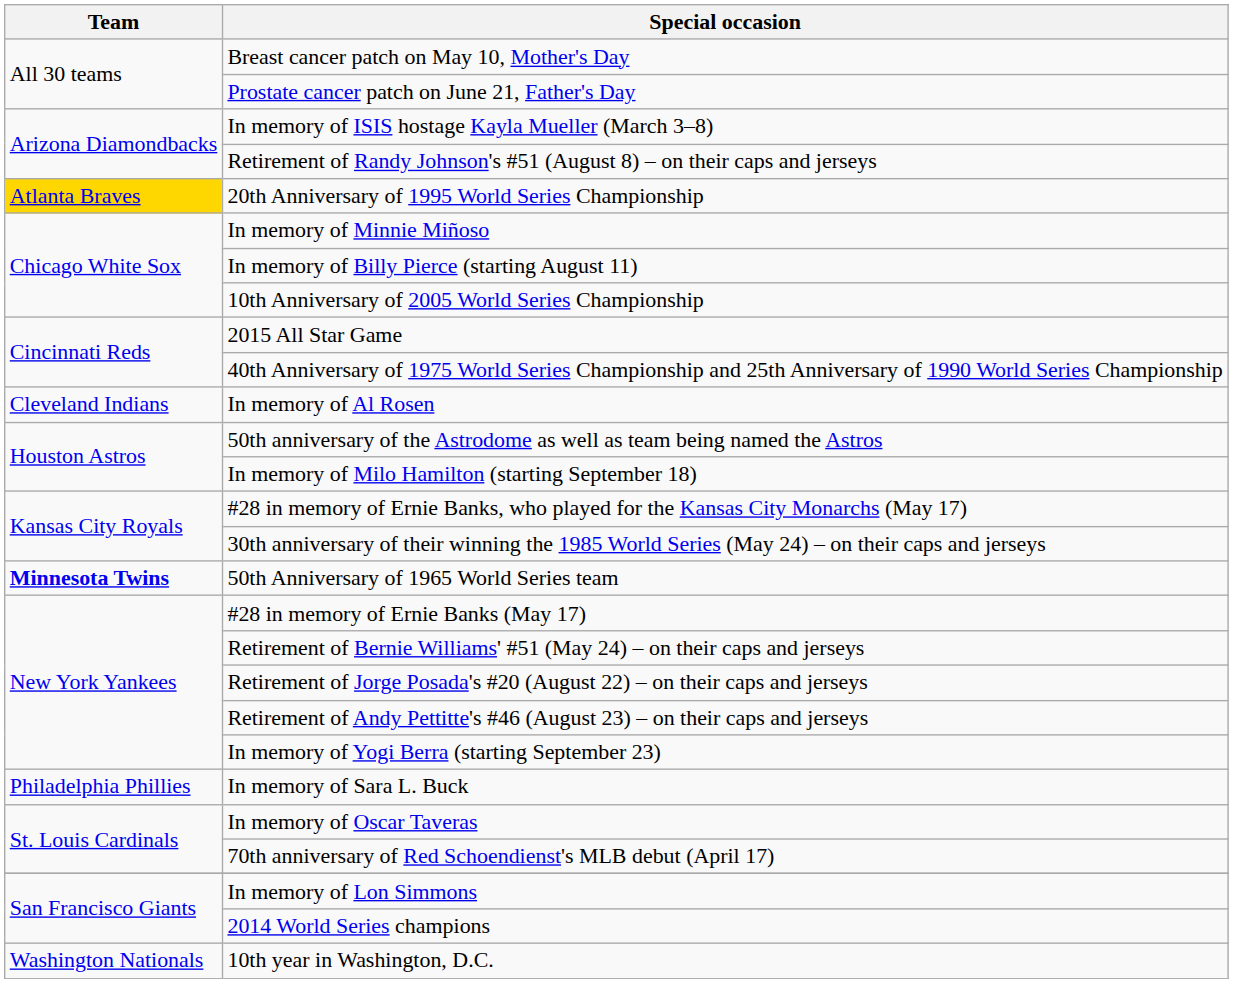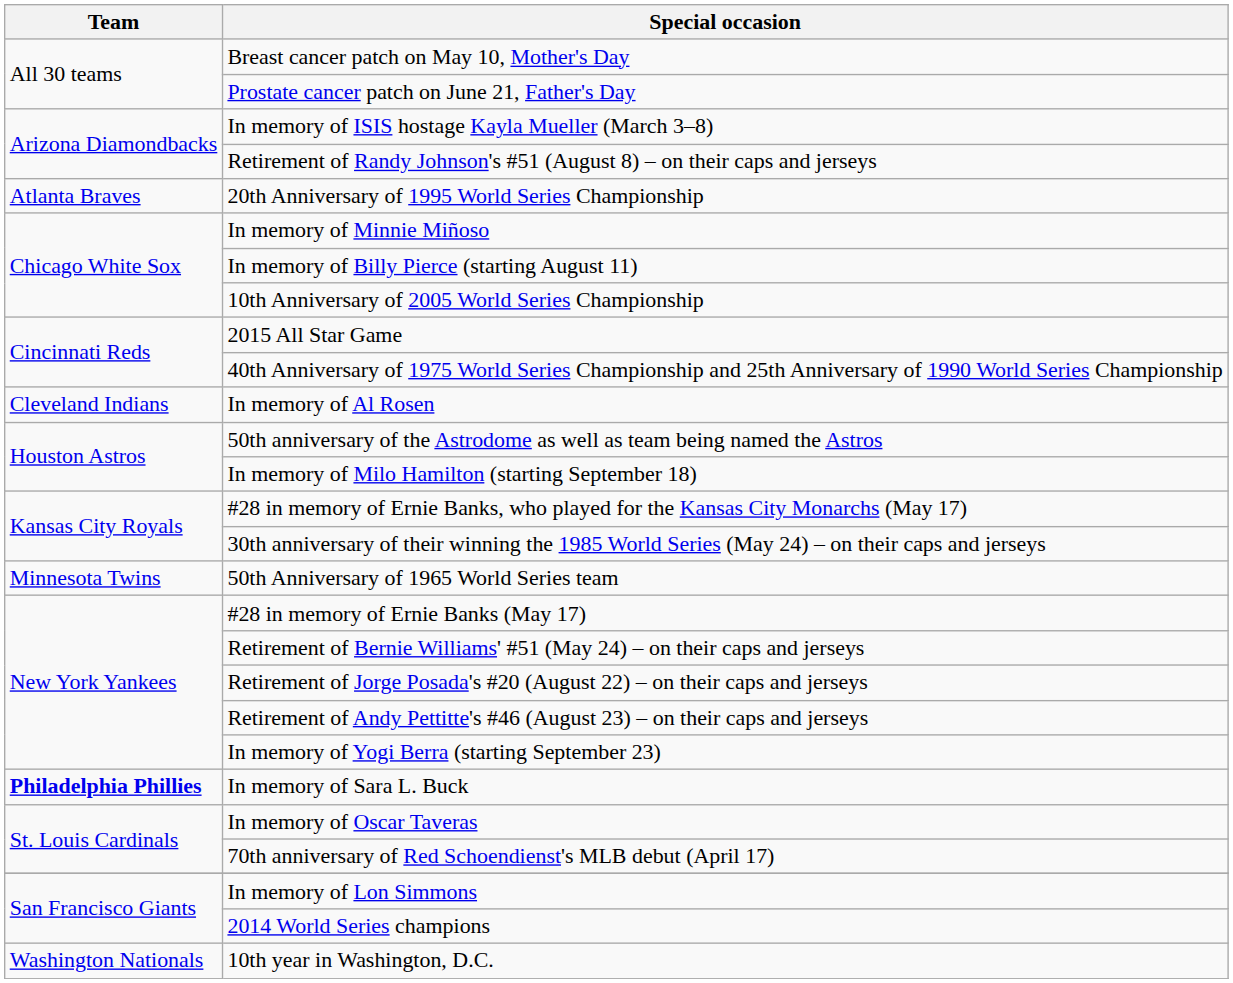(75, 195) gold background -> (75, 195) no background
(89, 578) bold -> (85, 578) normal
(100, 786) normal -> (106, 786) bold
